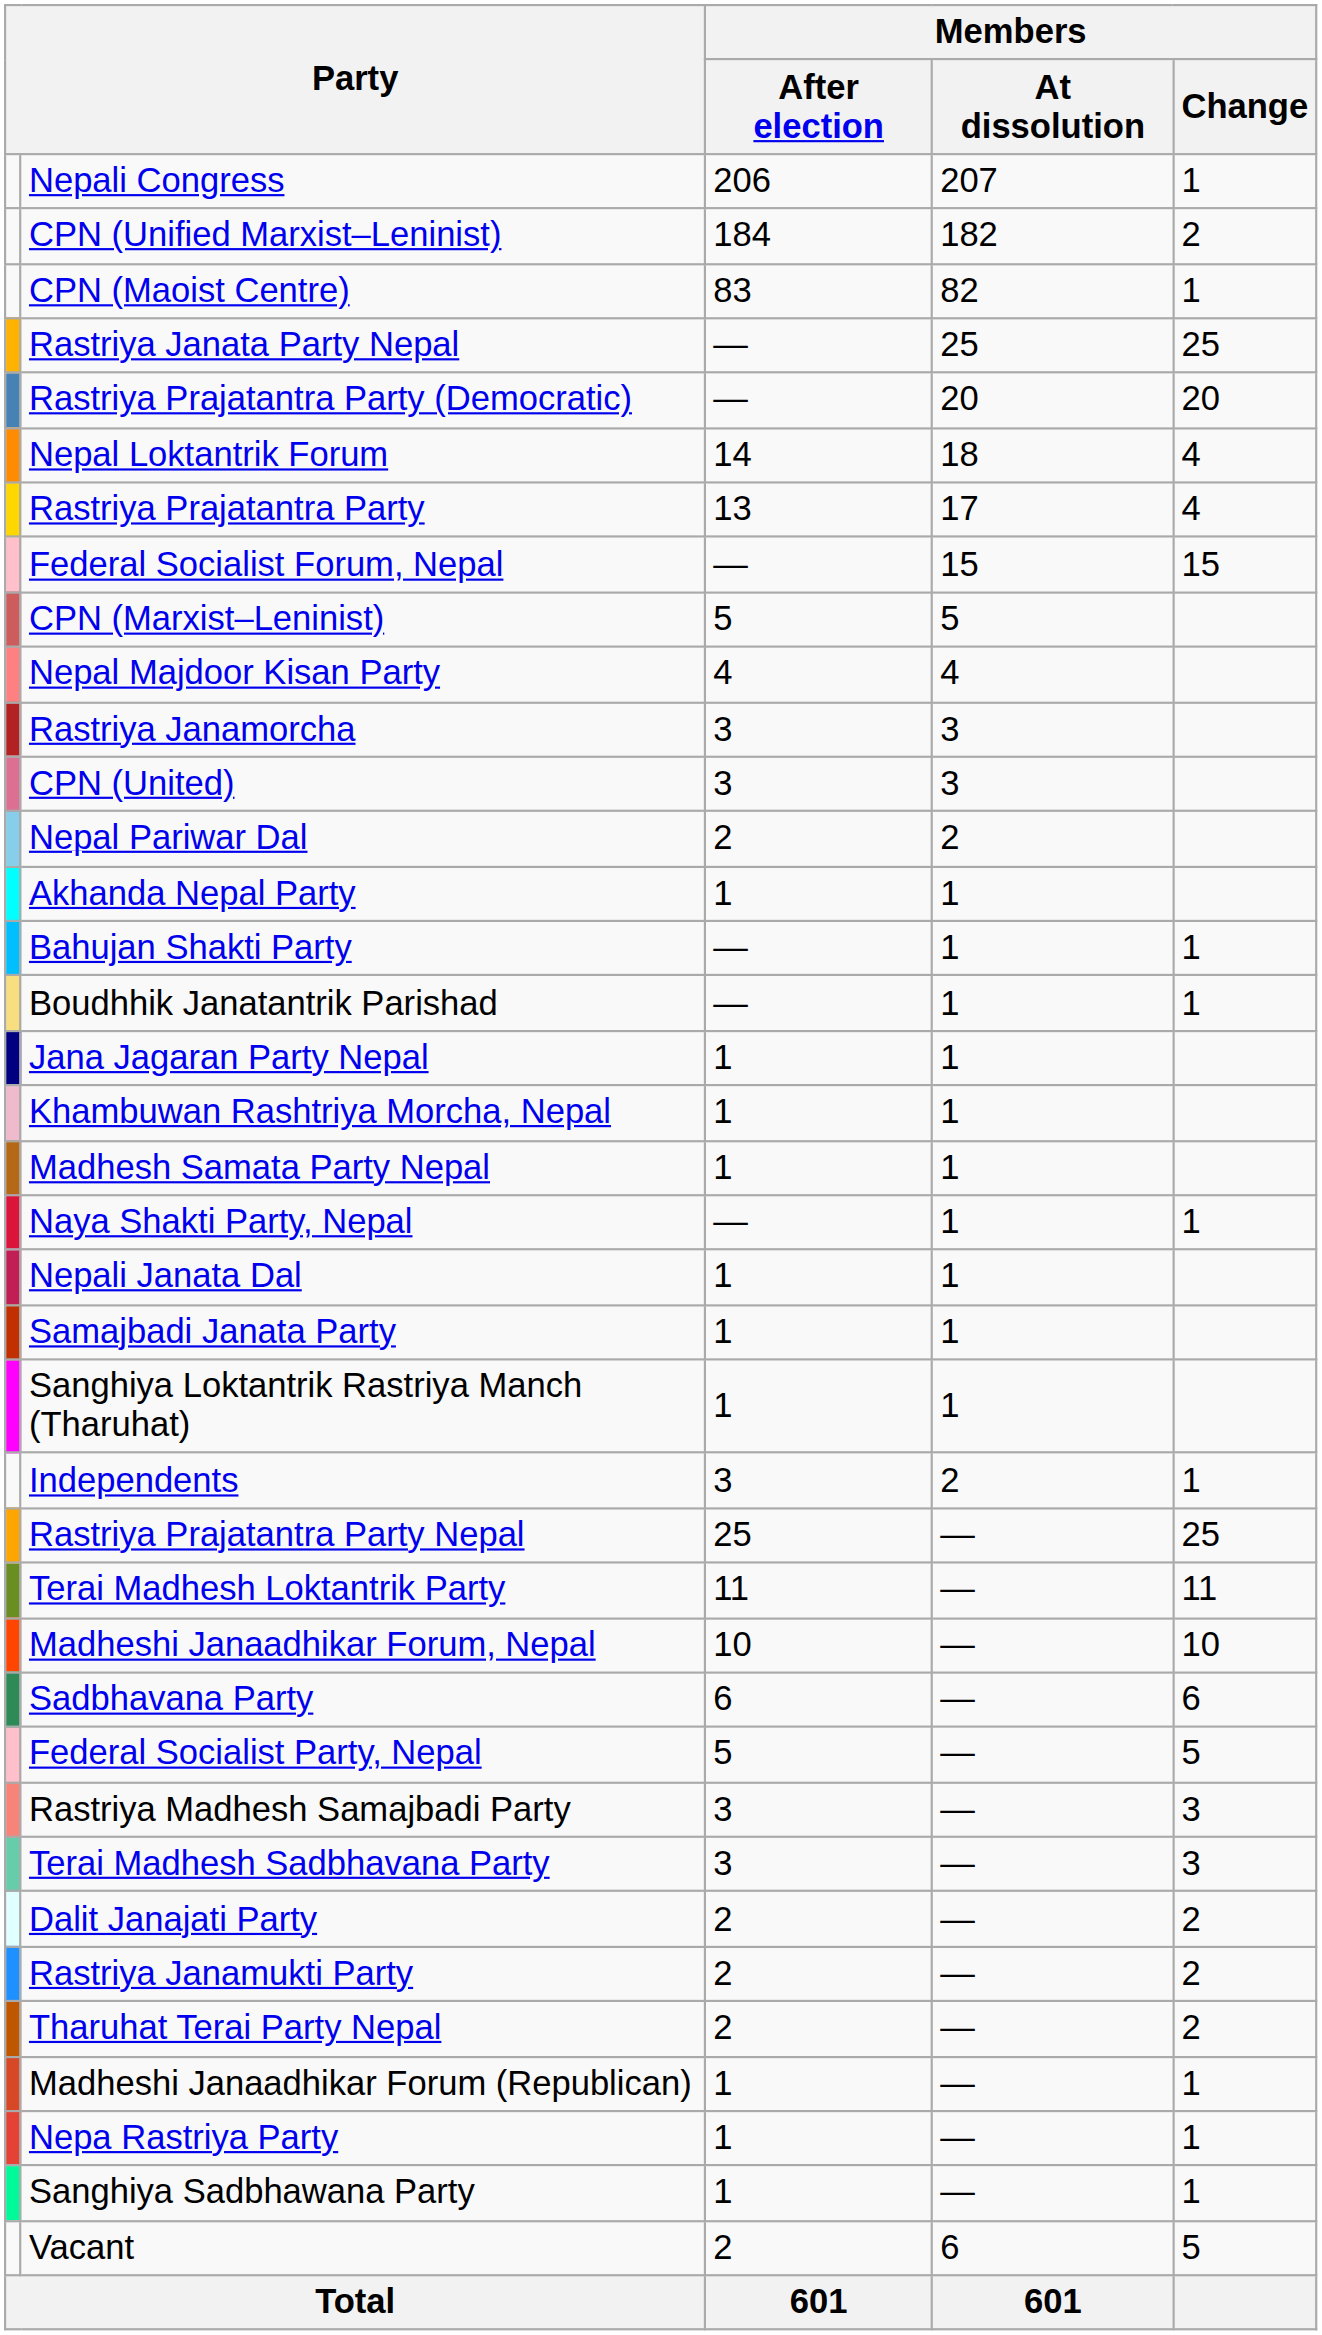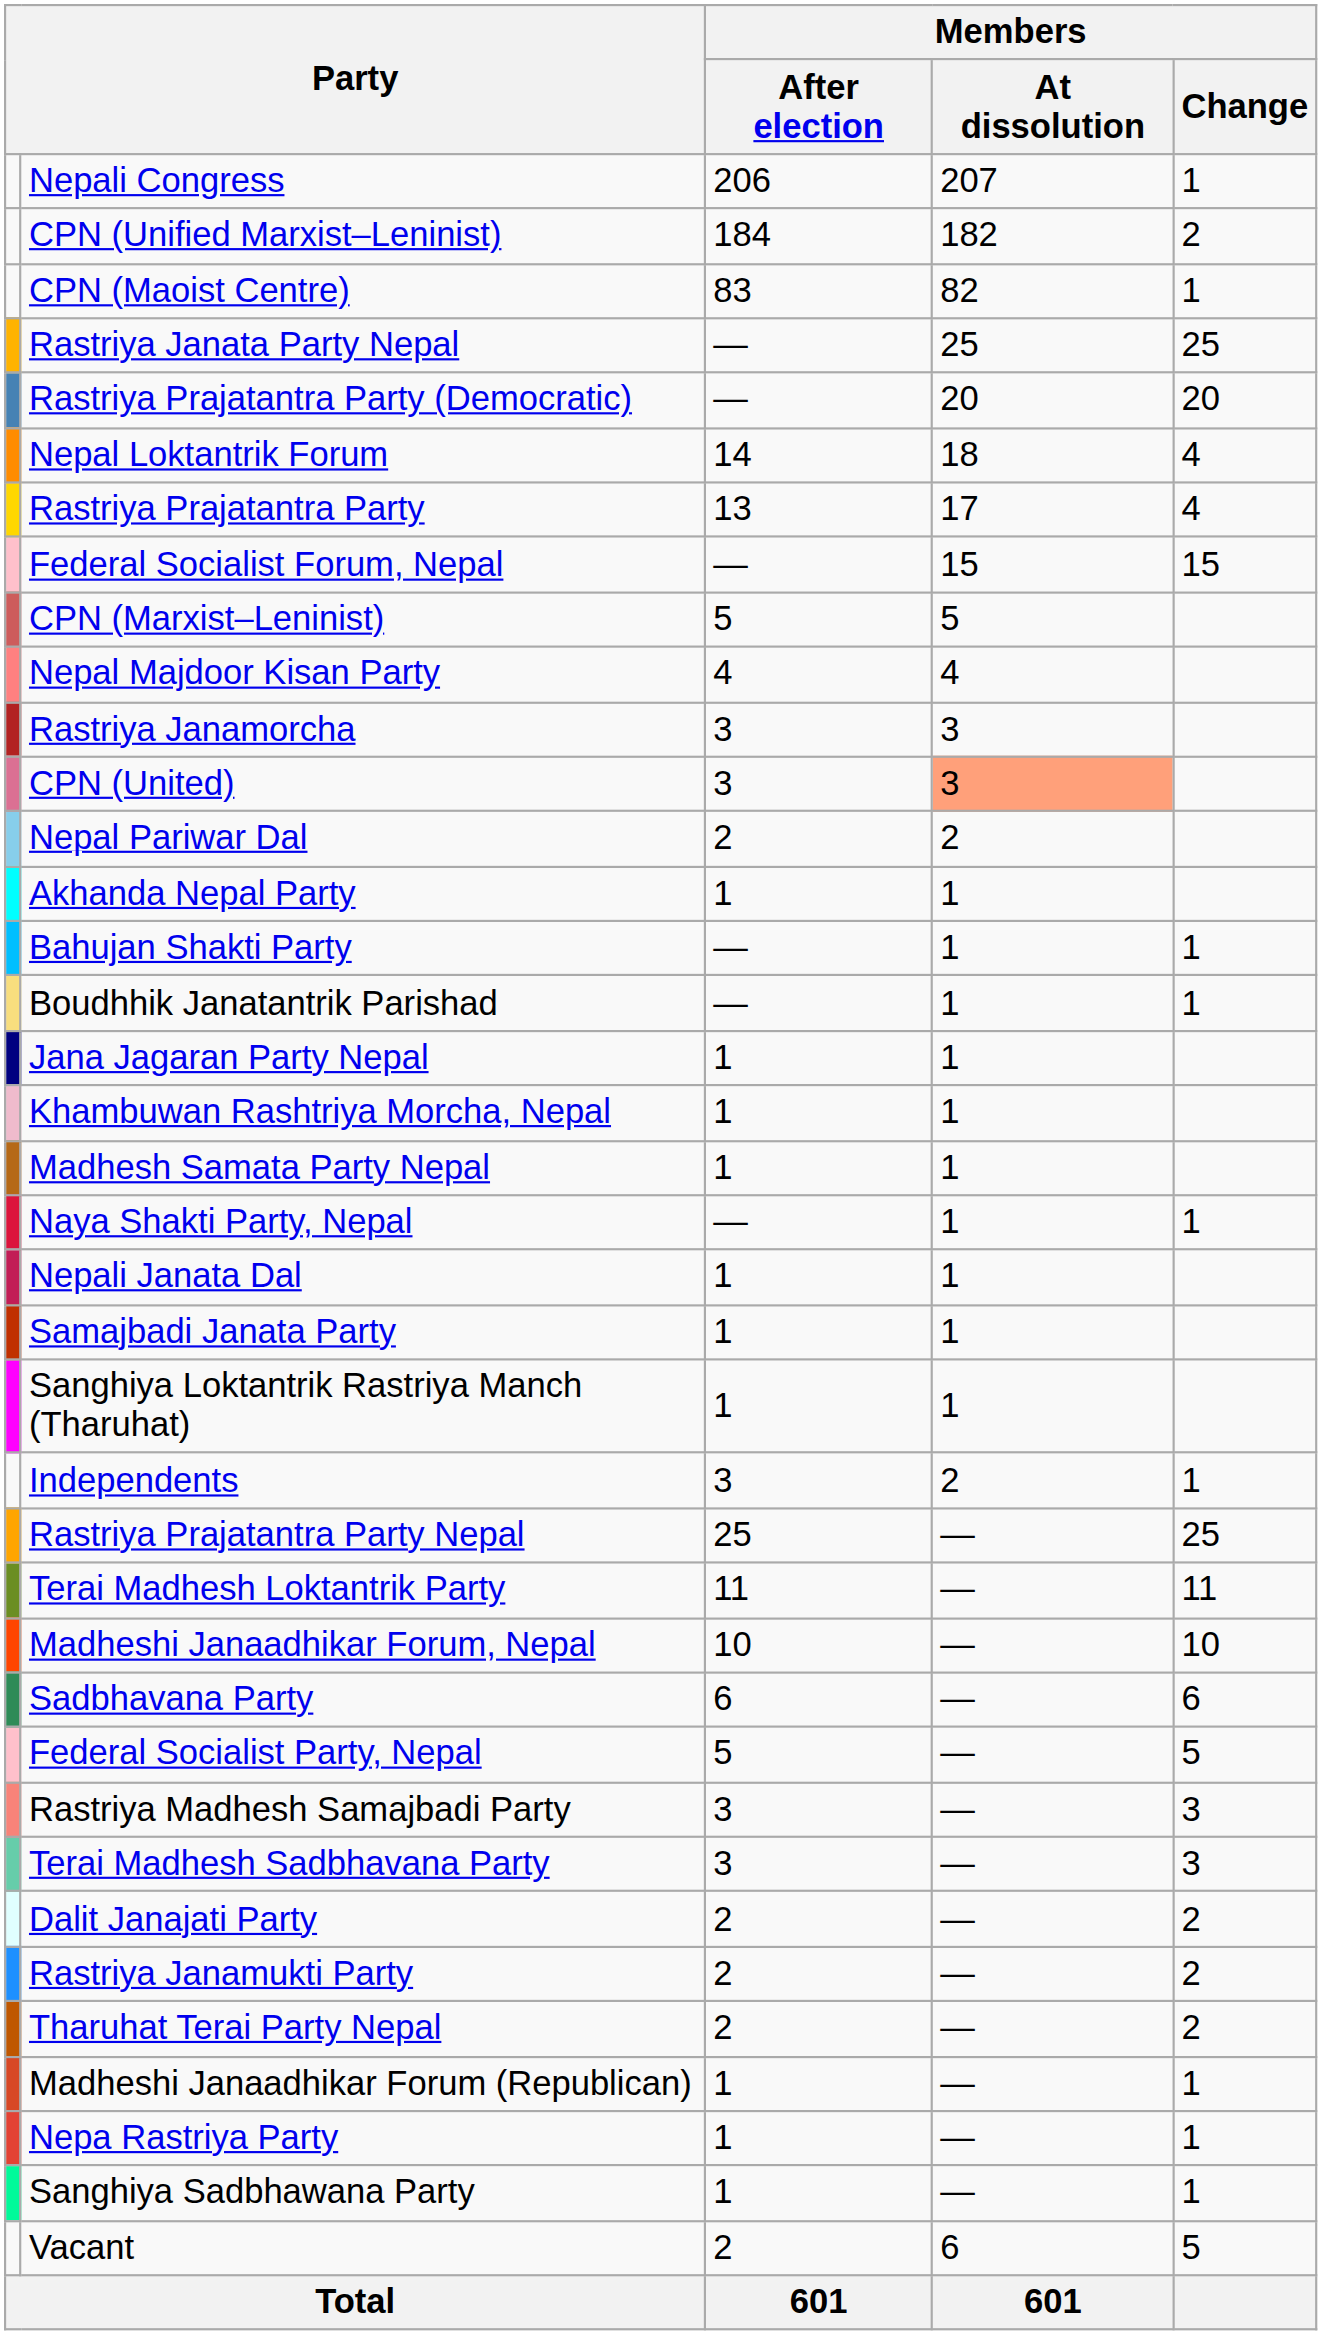(950, 783) no background -> (950, 783) lightsalmon background
